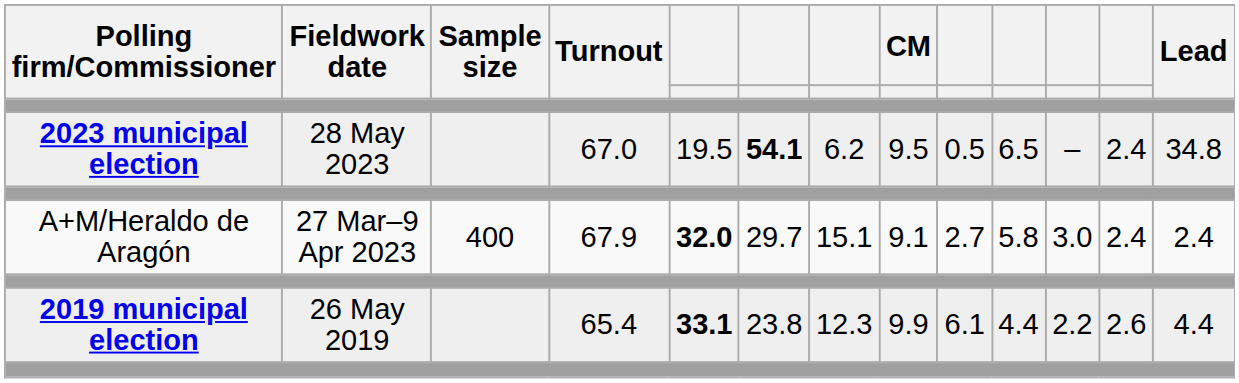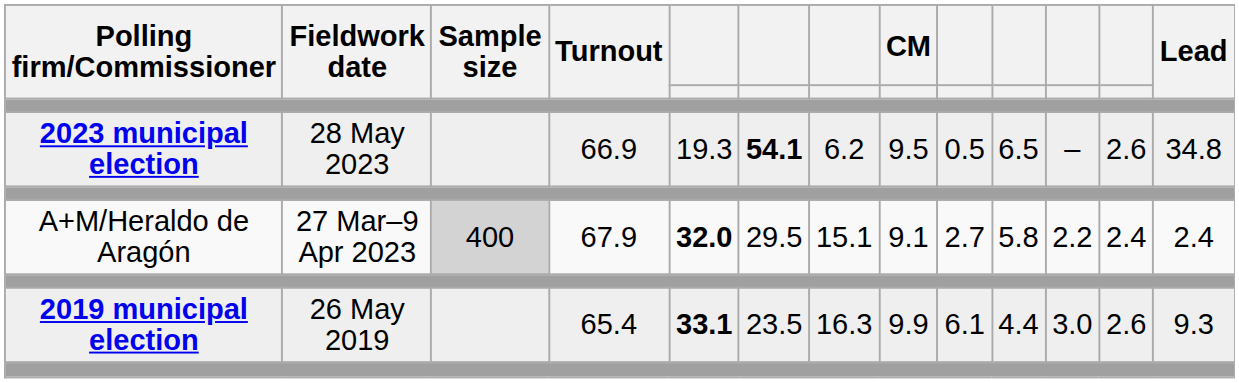(609, 149) 67.0 -> (609, 149) 66.9
(704, 149) 19.5 -> (704, 149) 19.3
(1126, 149) 2.4 -> (1126, 149) 2.6
(490, 237) no background -> (490, 237) lightgrey background
(774, 237) 29.7 -> (774, 237) 29.5
(1072, 237) 3.0 -> (1072, 237) 2.2
(774, 325) 23.8 -> (774, 325) 23.5
(844, 325) 12.3 -> (844, 325) 16.3
(1072, 325) 2.2 -> (1072, 325) 3.0
(1194, 325) 4.4 -> (1194, 325) 9.3
